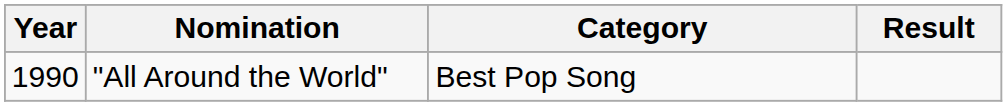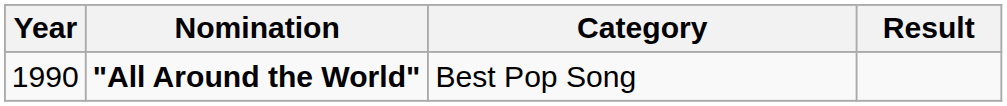(240, 76) normal -> (256, 76) bold
